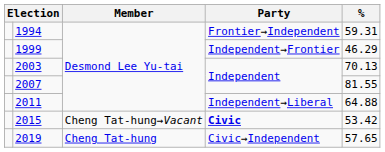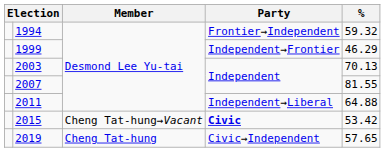(361, 31) 59.31 -> (361, 31) 59.32
